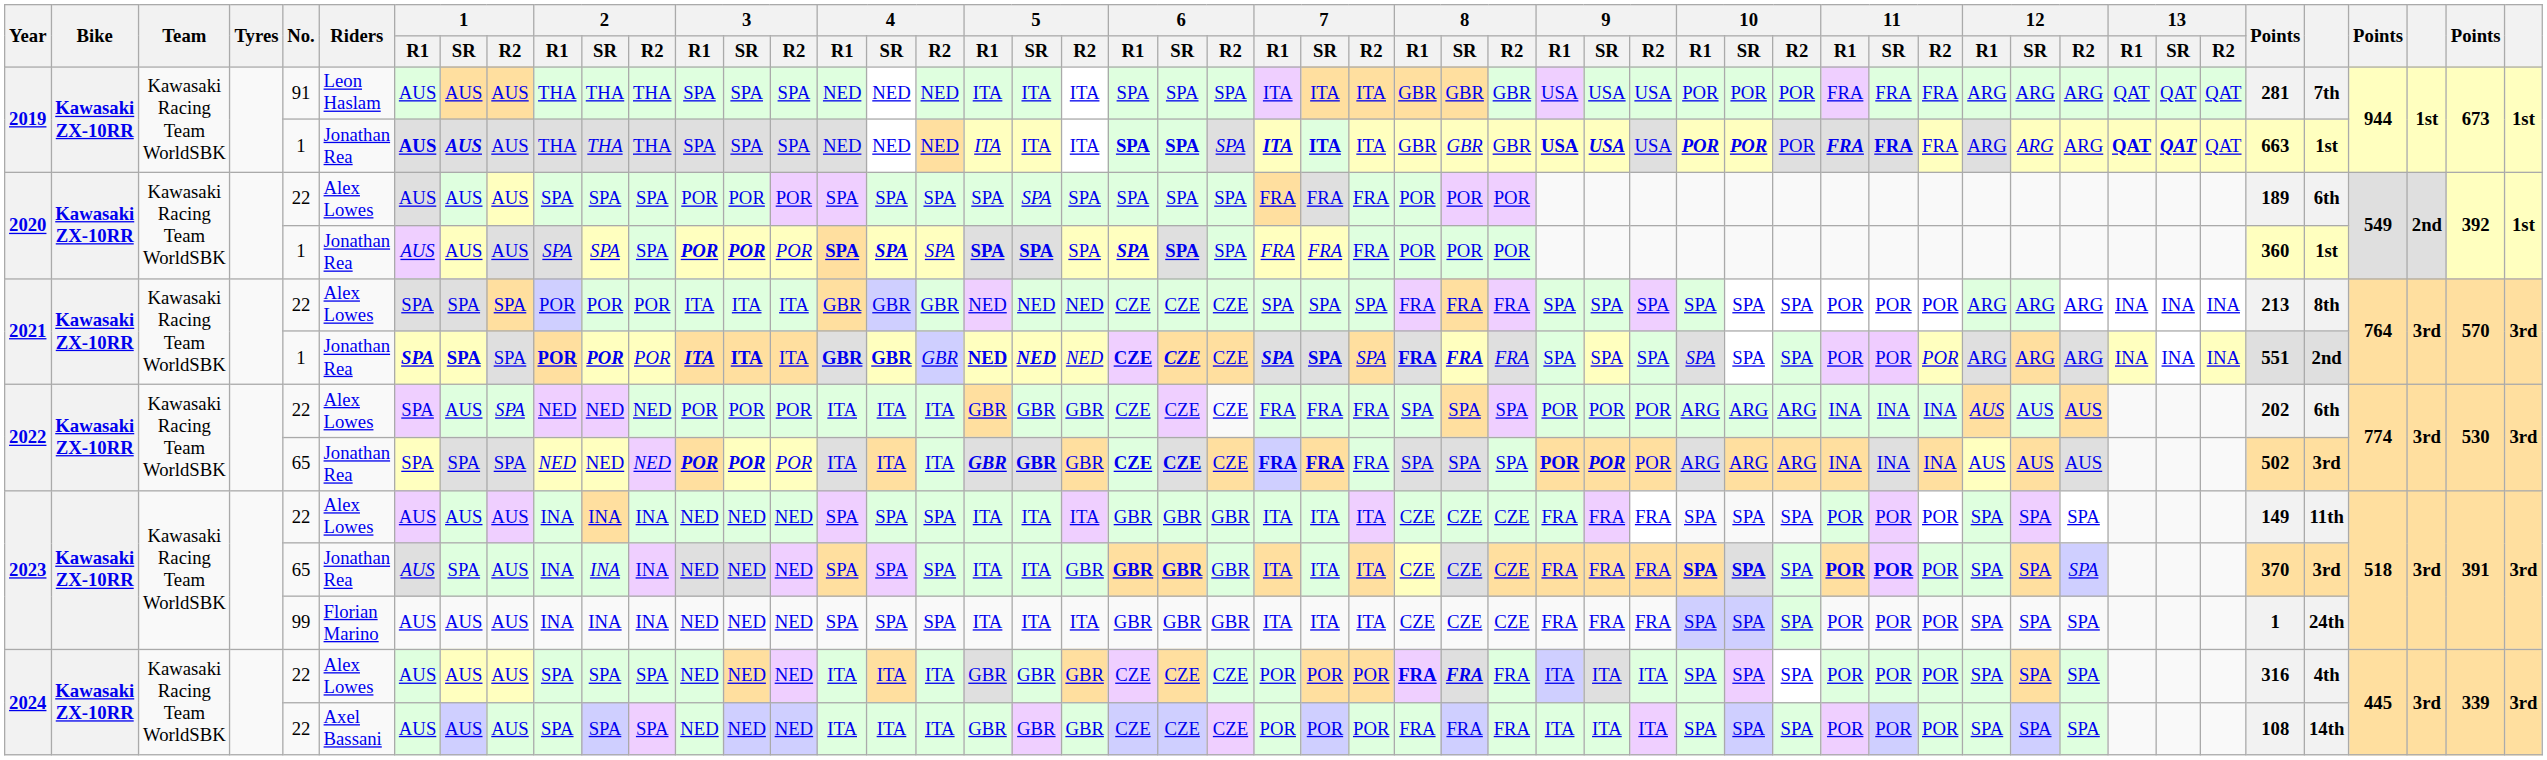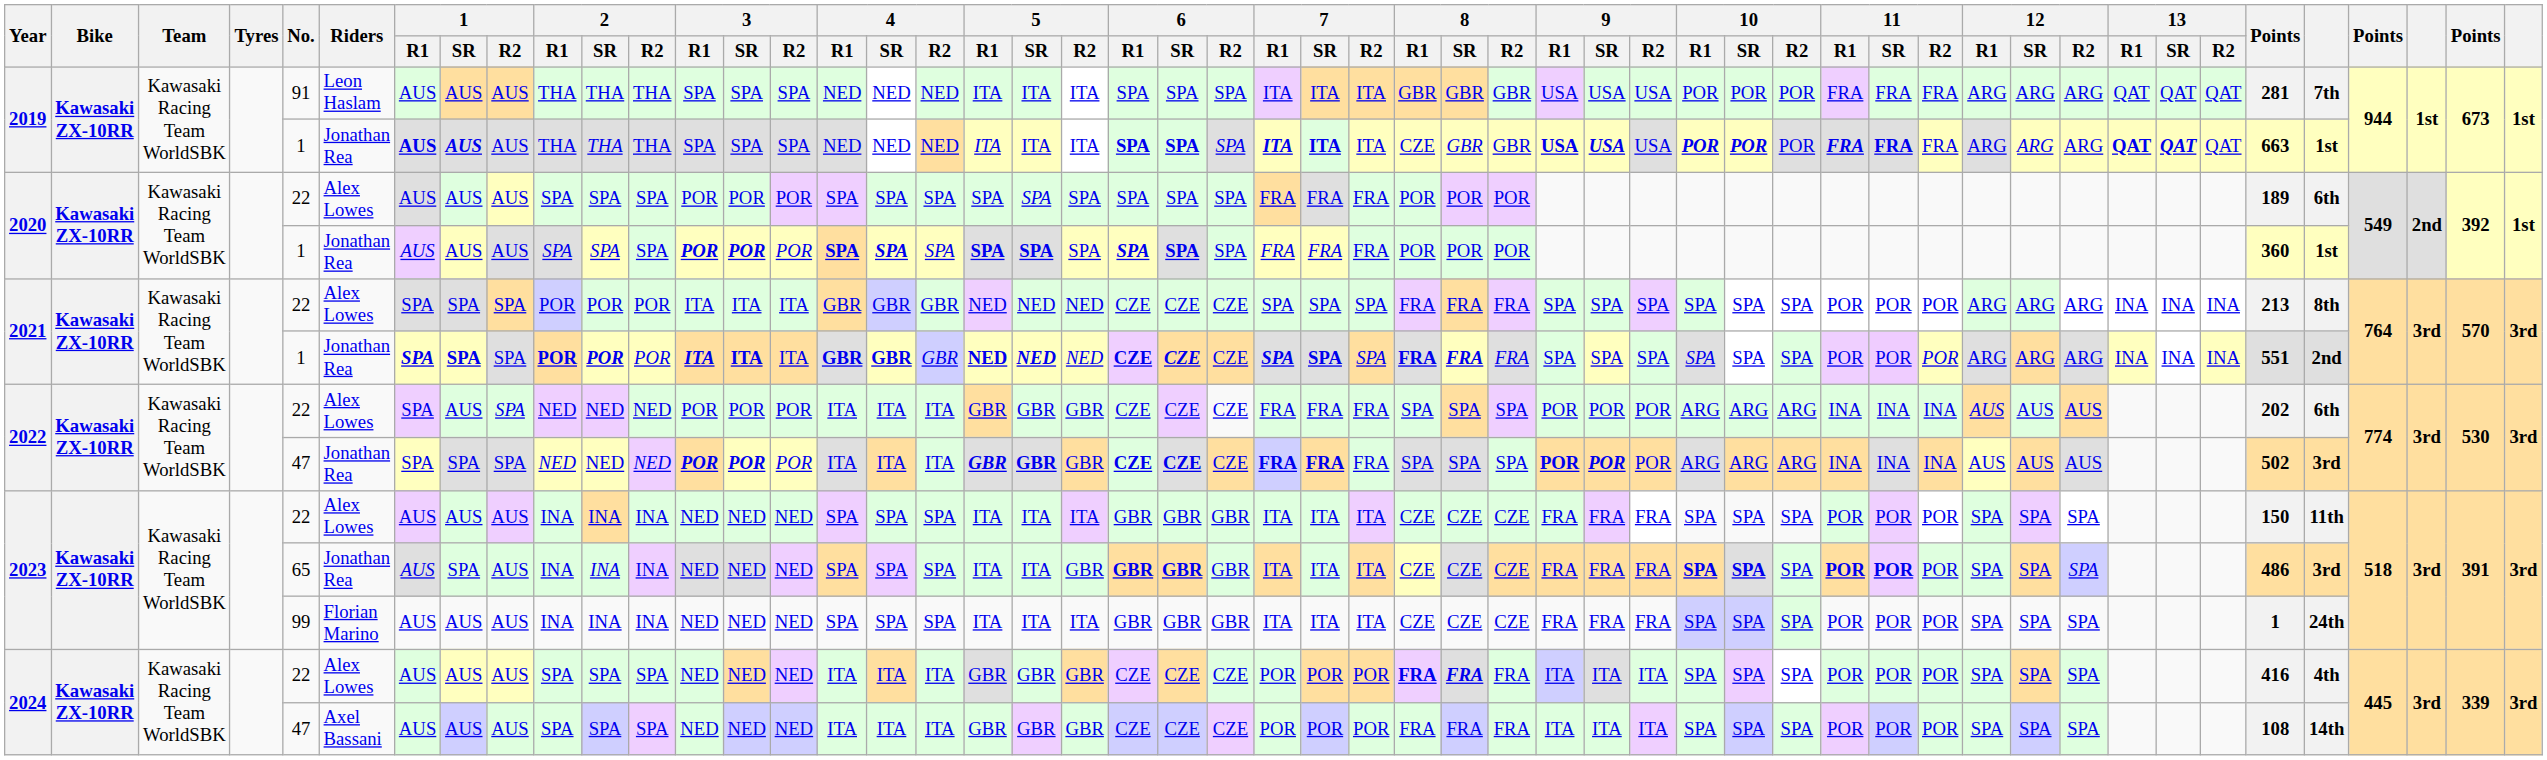(1417, 146) GBR -> (1417, 146) CZE
(301, 463) 65 -> (301, 463) 47
(2275, 516) 149 -> (2275, 516) 150
(2275, 569) 370 -> (2275, 569) 486
(2275, 675) 316 -> (2275, 675) 416
(301, 728) 22 -> (301, 728) 47
